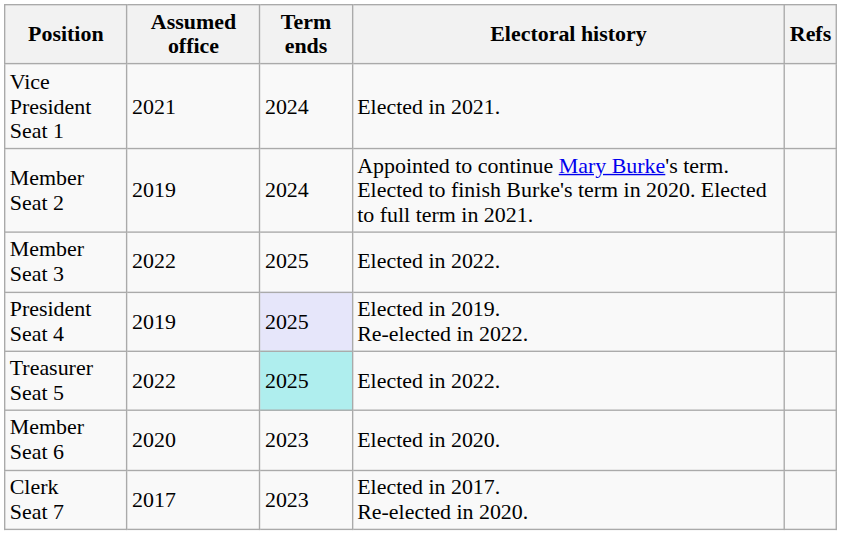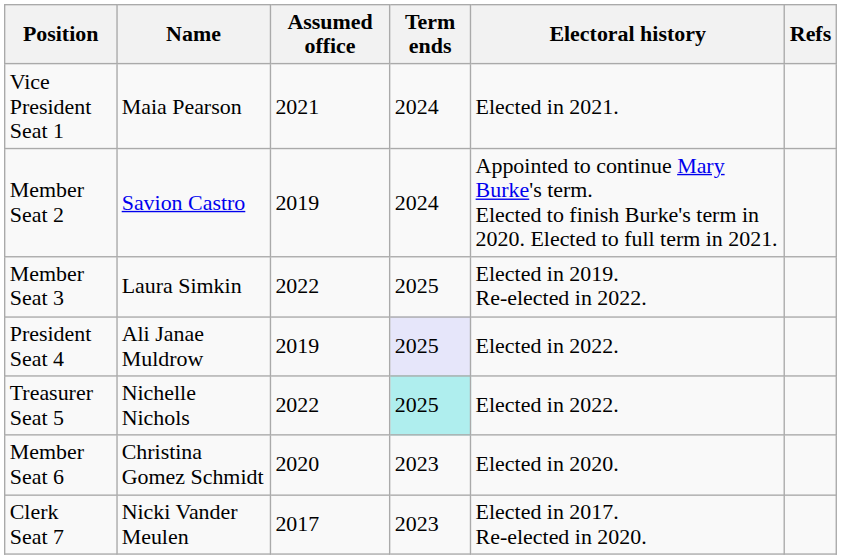+ column: (193, 34)
(429, 261) Elected in 2022. -> (561, 286) Elected in 2019. Re-elected in 2022.
(443, 321) Elected in 2019. Re-elected in 2022. -> (547, 345) Elected in 2022.
